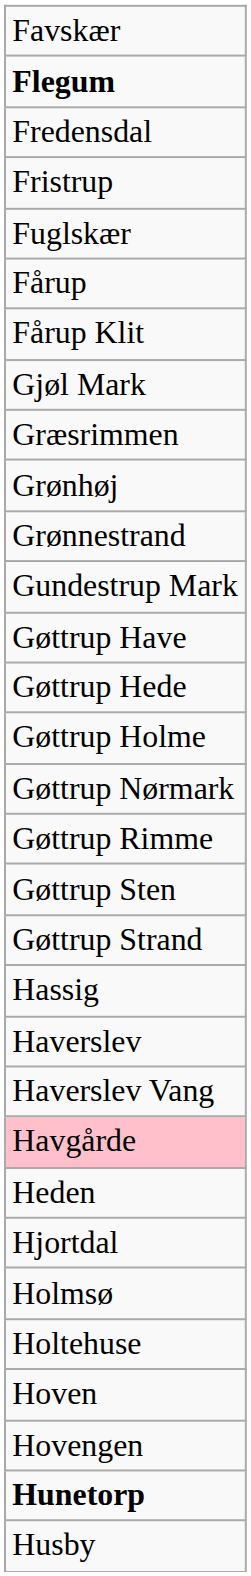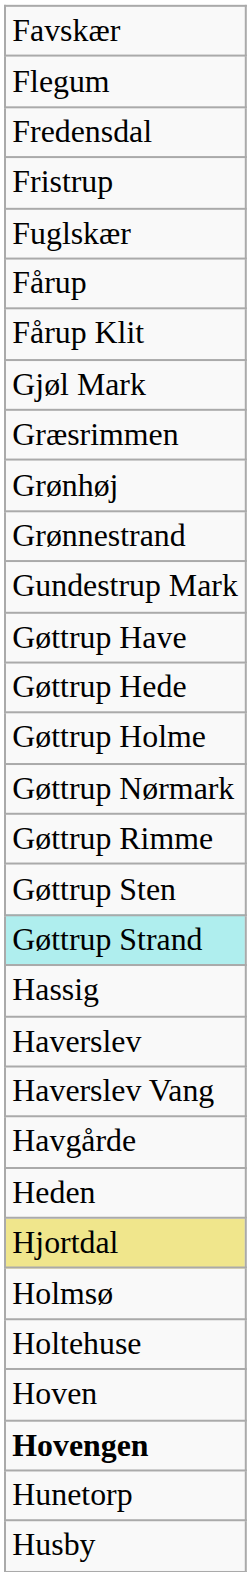(64, 81) bold -> (61, 81) normal
(107, 939) no background -> (107, 939) paleturquoise background
(74, 1141) pink background -> (74, 1141) no background
(65, 1242) no background -> (65, 1242) khaki background
(78, 1444) normal -> (80, 1444) bold
(79, 1494) bold -> (72, 1494) normal
